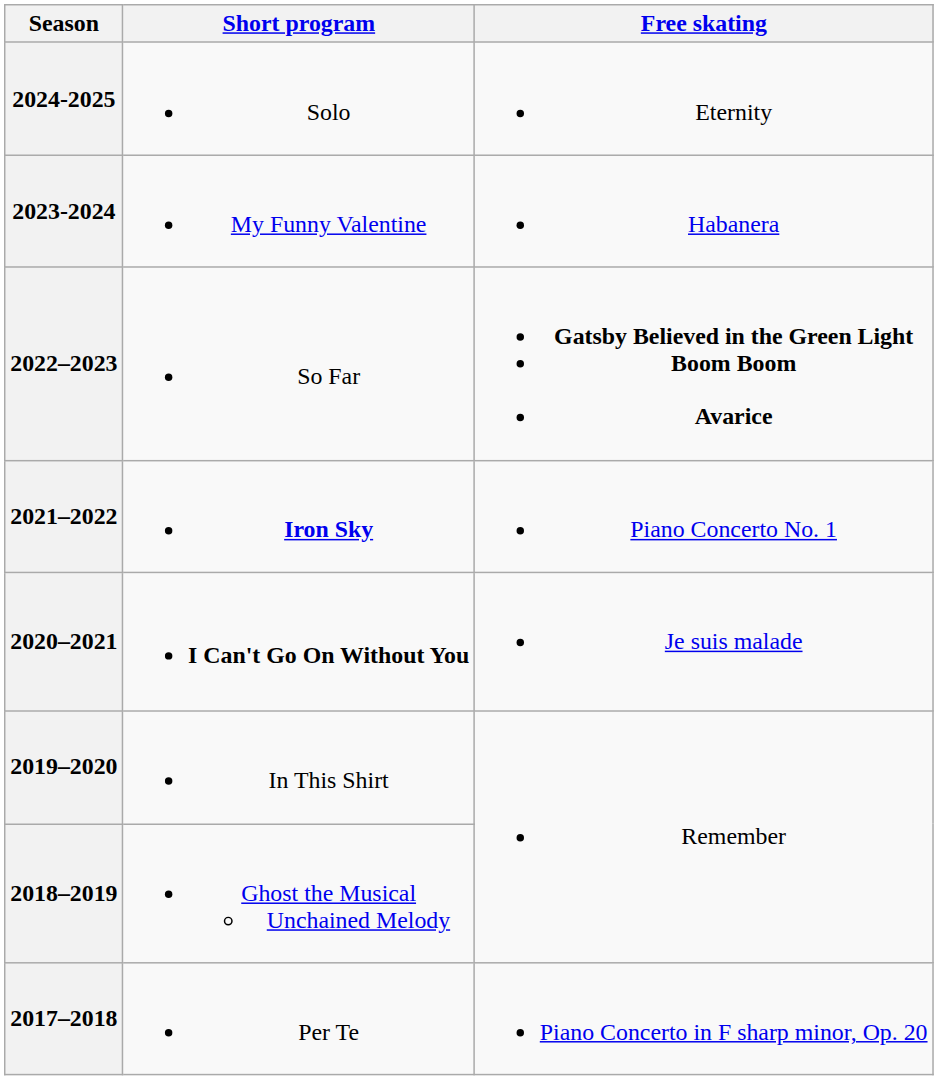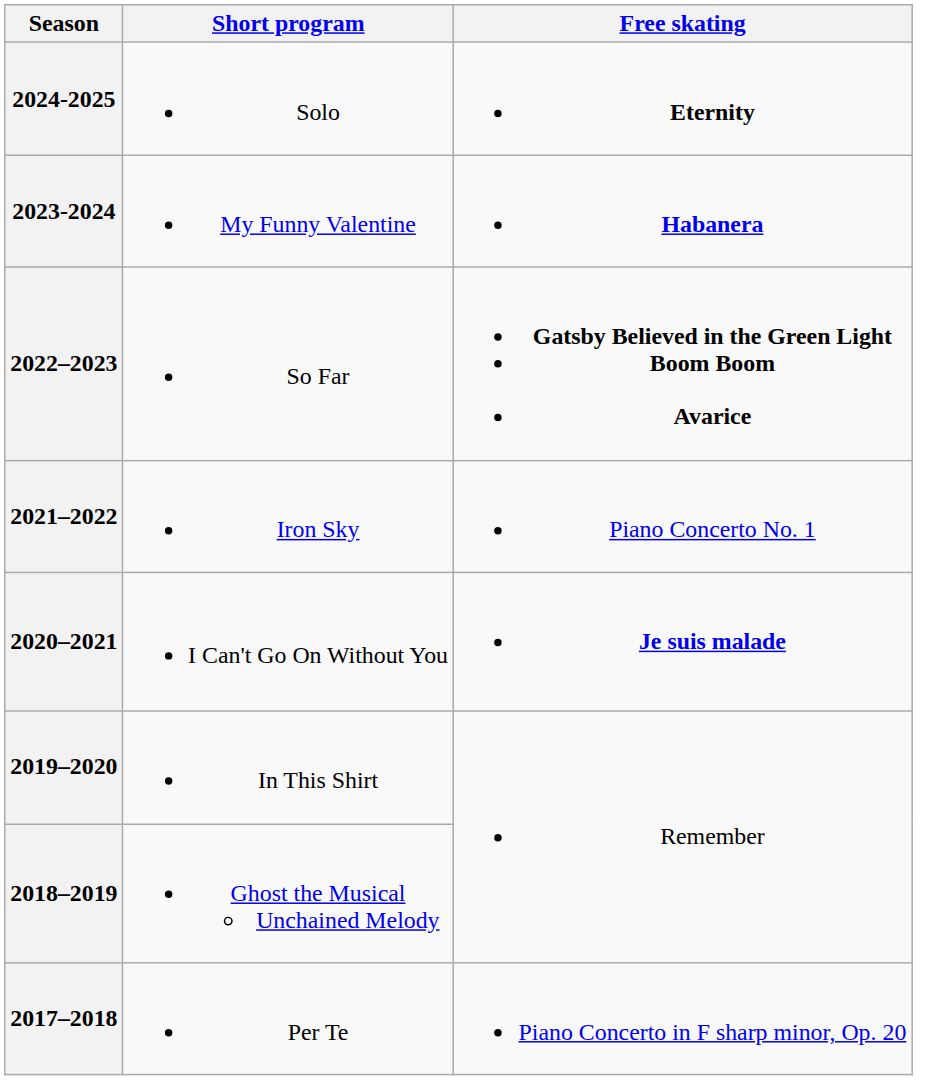(704, 112) normal -> (683, 112) bold
(704, 224) normal -> (683, 224) bold
(299, 530) bold -> (288, 530) normal
(299, 655) bold -> (288, 655) normal
(704, 655) normal -> (683, 655) bold
